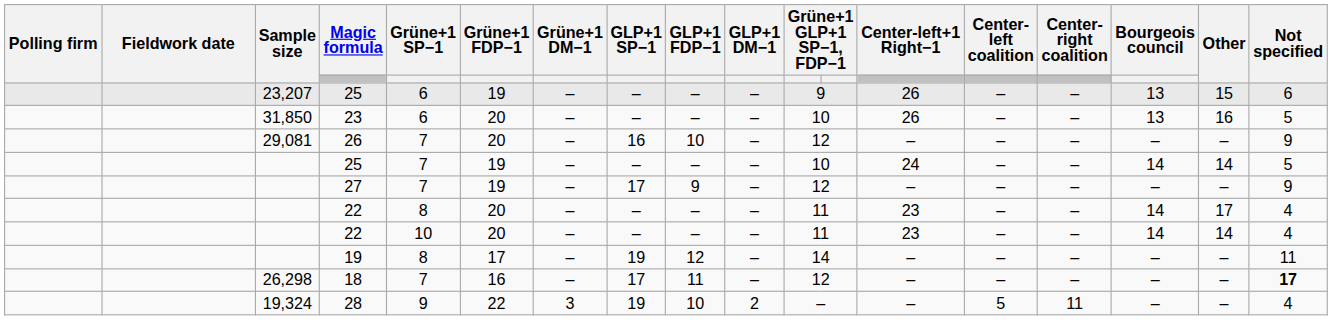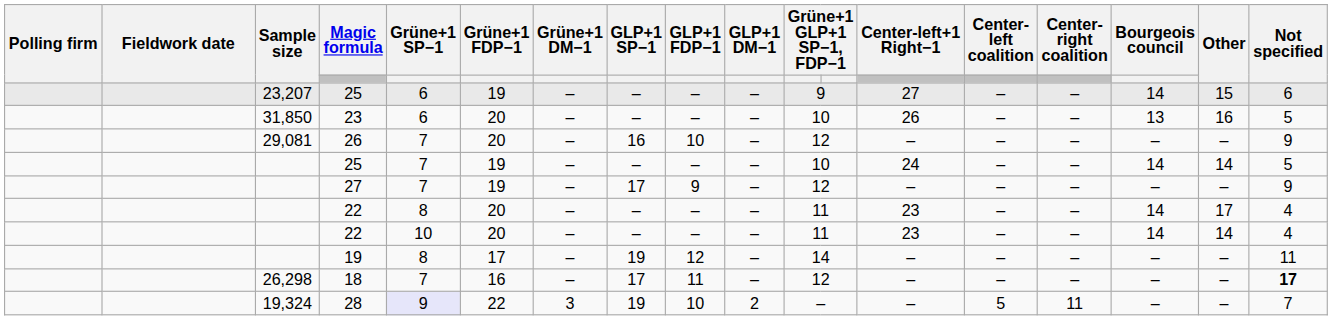(911, 94) 26 -> (911, 94) 27
(1155, 94) 13 -> (1155, 94) 14
(423, 304) no background -> (423, 304) lavender background
(1288, 304) 4 -> (1288, 304) 7
